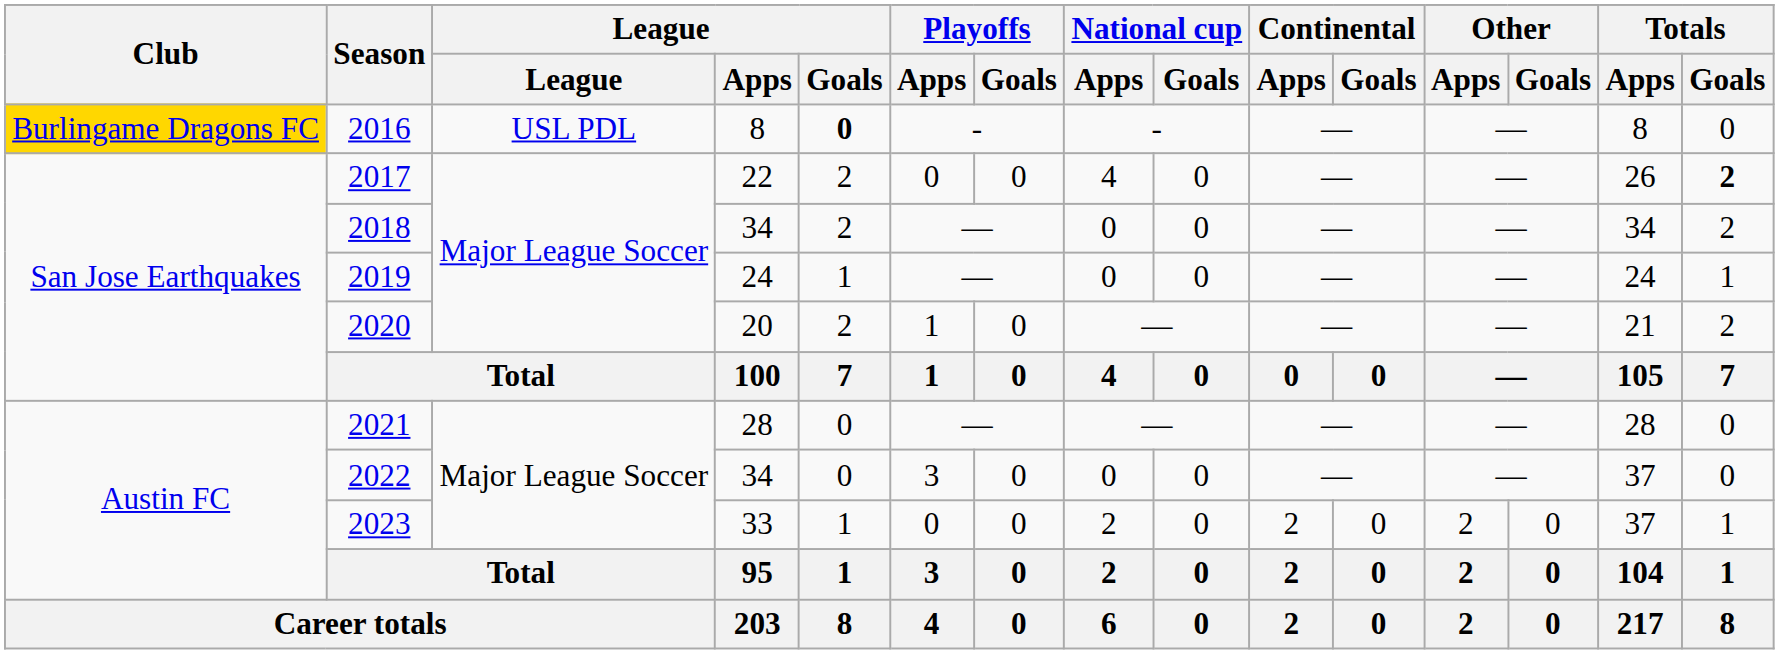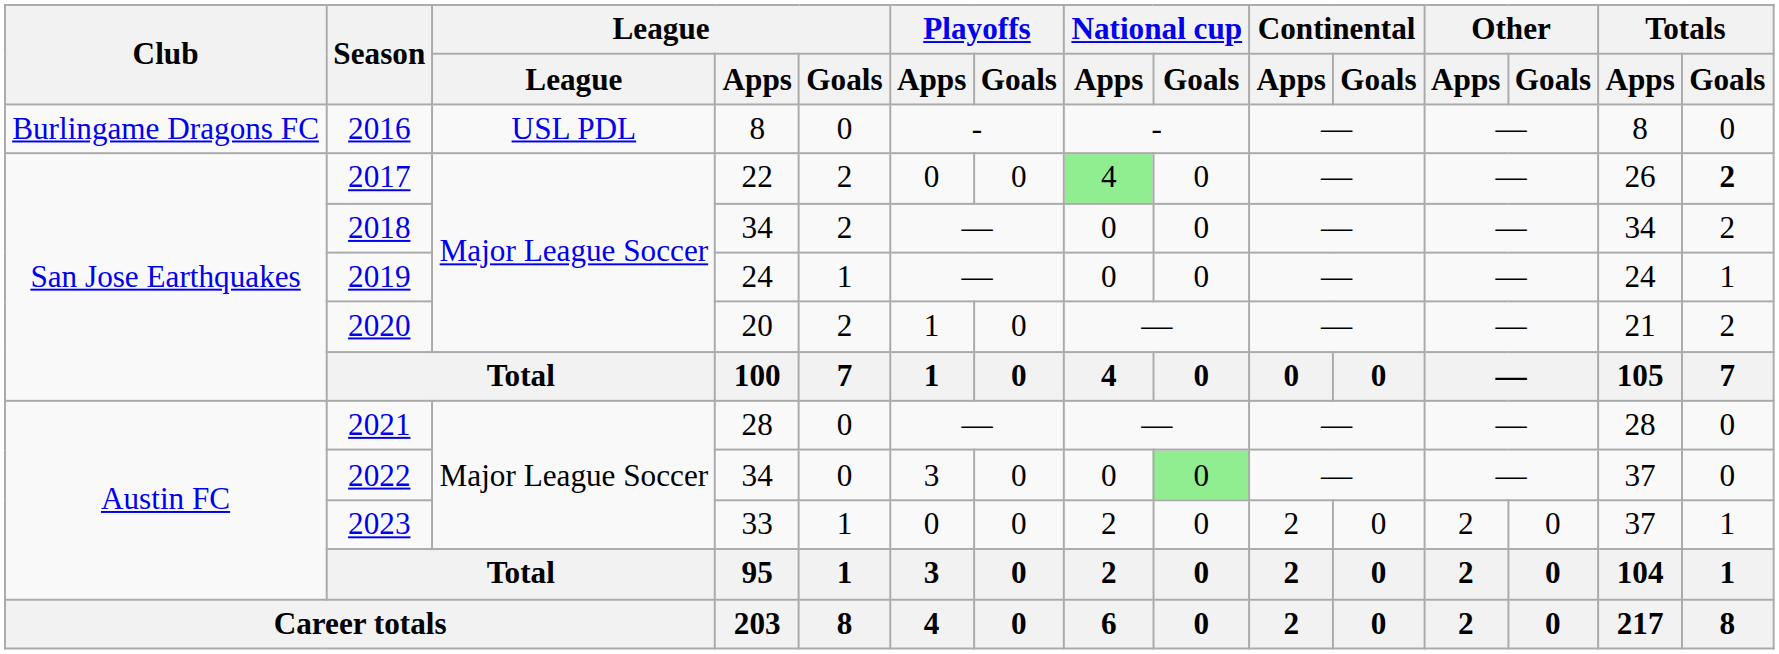(166, 128) gold background -> (166, 128) no background
(844, 128) bold -> (844, 128) normal
(1109, 177) no background -> (1109, 177) lightgreen background
(1201, 474) no background -> (1201, 474) lightgreen background
